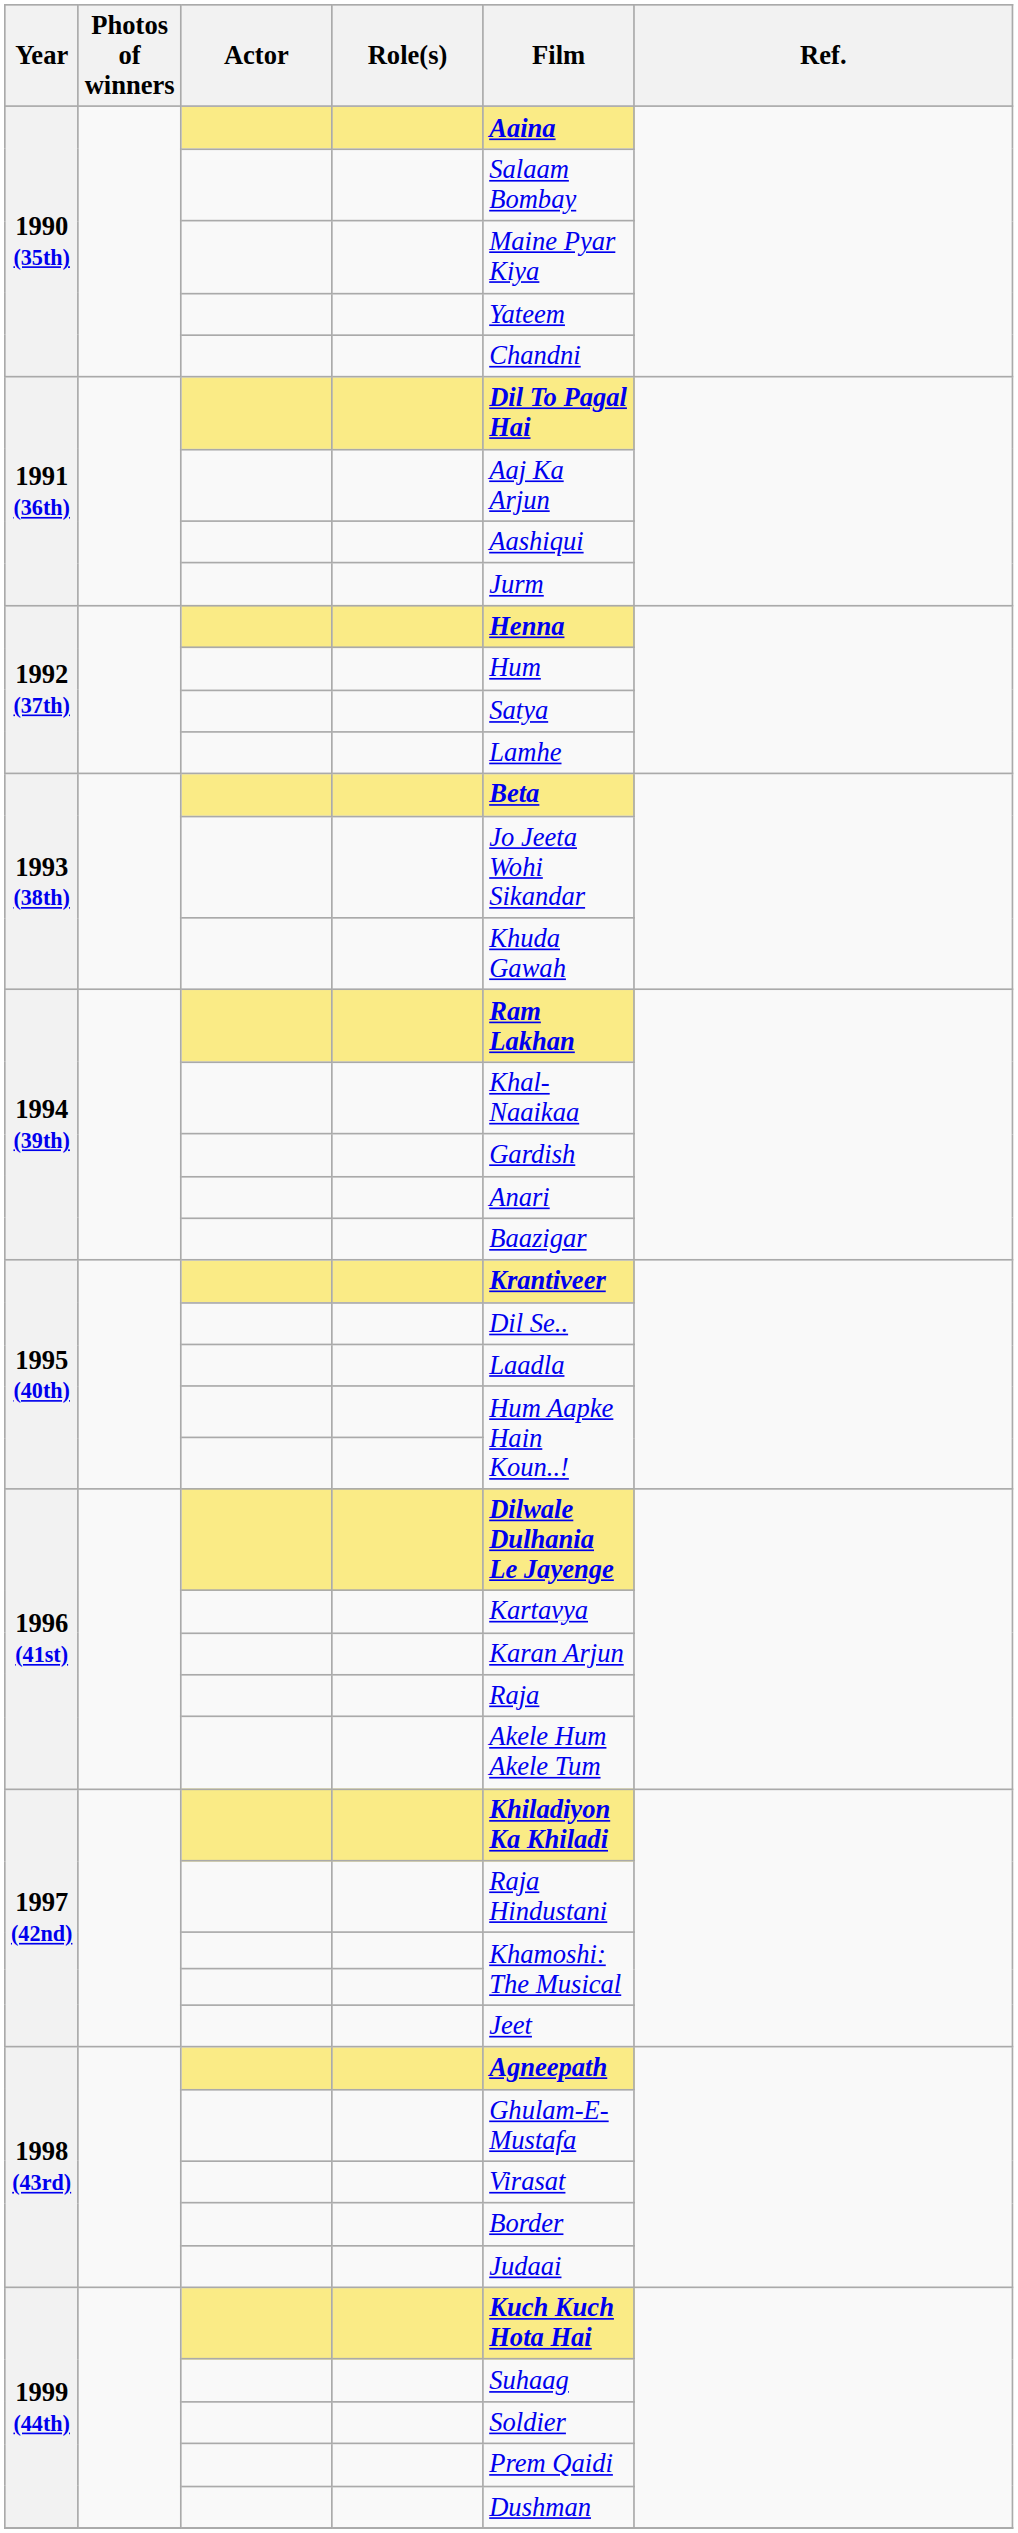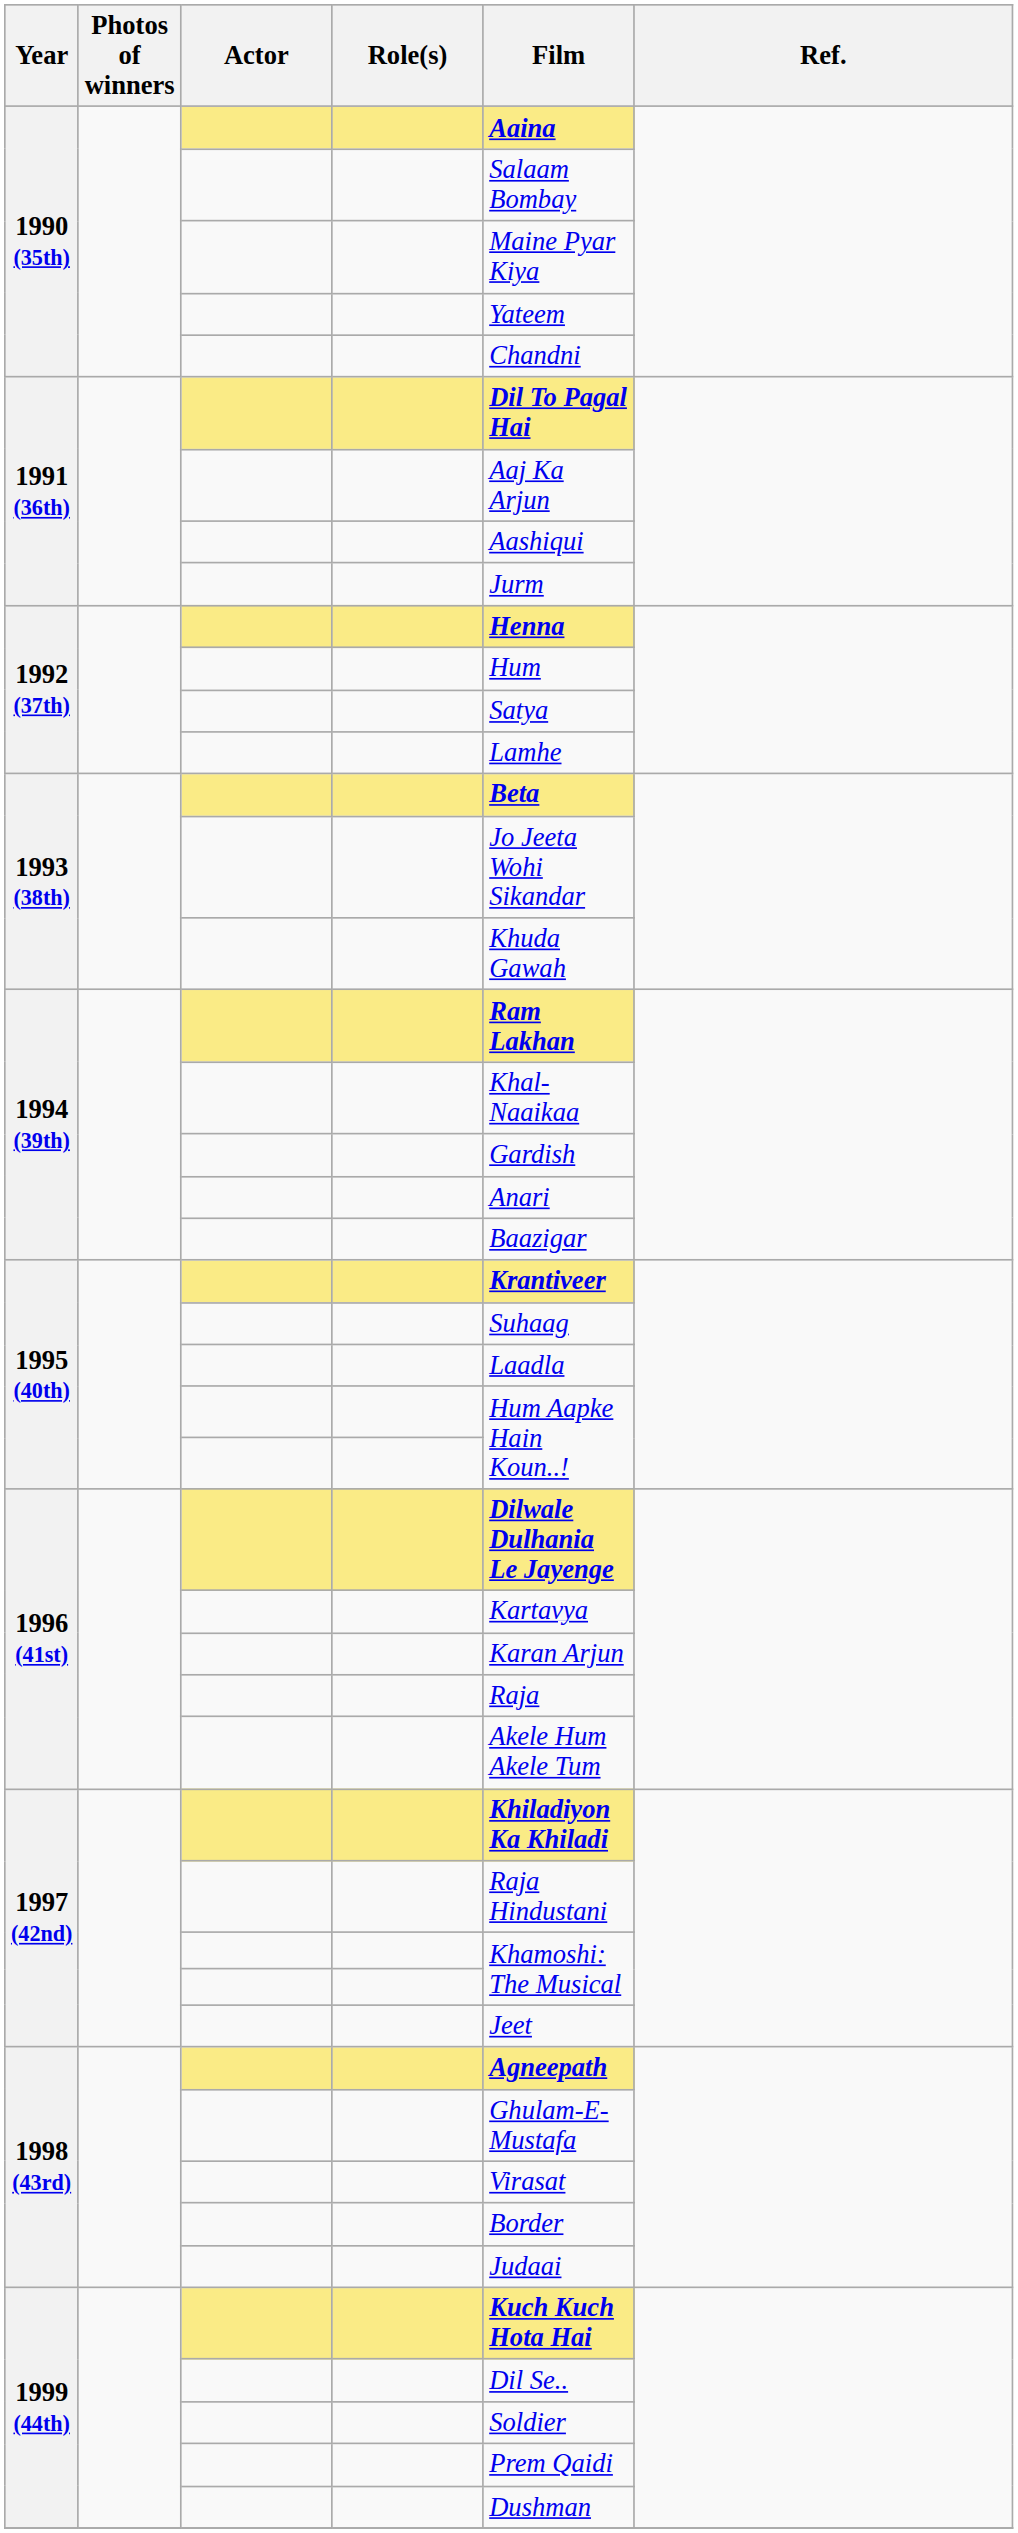(529, 1323) Dil Se.. -> (529, 1323) Suhaag
(529, 2380) Suhaag -> (529, 2380) Dil Se..
